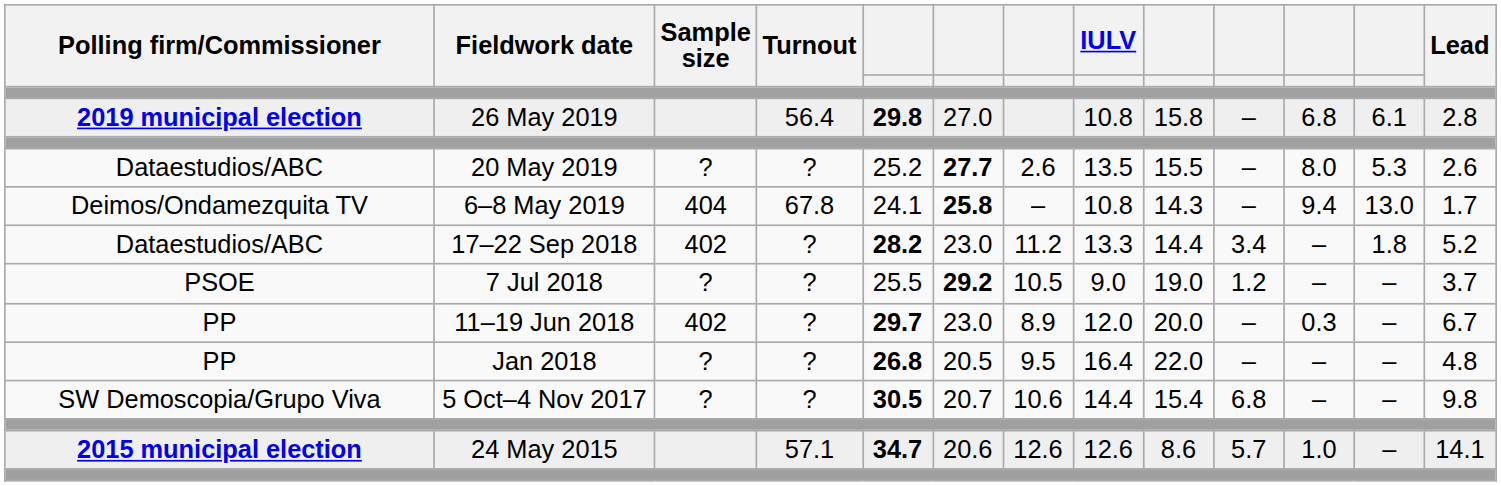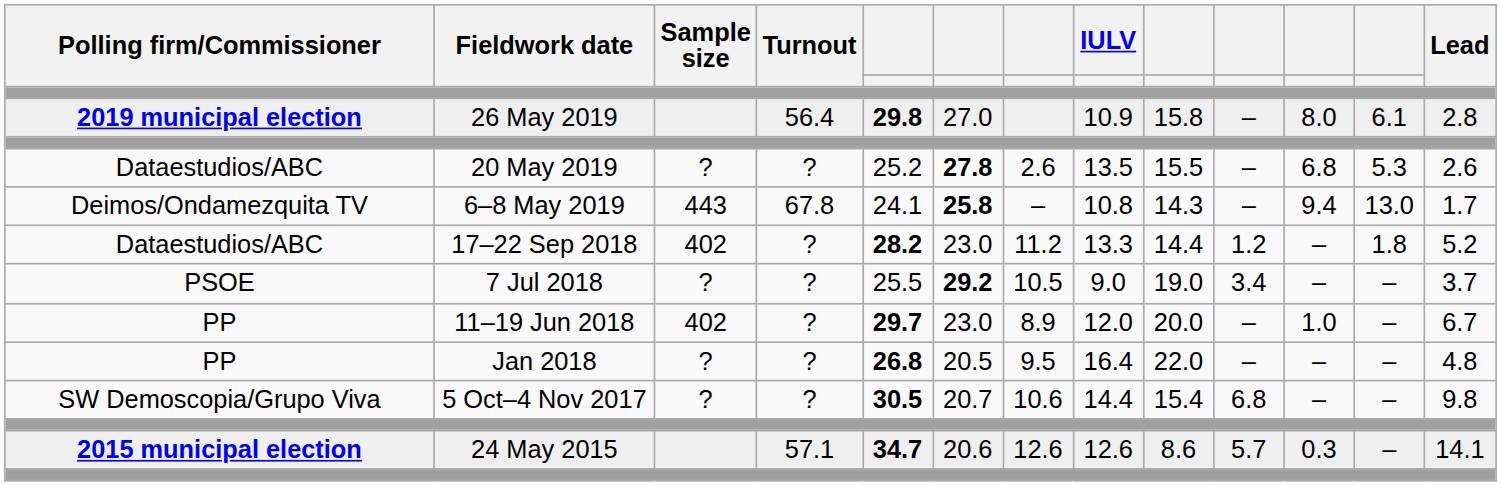(1108, 117) 10.8 -> (1108, 117) 10.9
(1319, 117) 6.8 -> (1319, 117) 8.0
(968, 167) 27.7 -> (968, 167) 27.8
(1319, 167) 8.0 -> (1319, 167) 6.8
(706, 206) 404 -> (706, 206) 443
(1249, 245) 3.4 -> (1249, 245) 1.2
(1249, 283) 1.2 -> (1249, 283) 3.4
(1319, 322) 0.3 -> (1319, 322) 1.0
(1319, 449) 1.0 -> (1319, 449) 0.3
